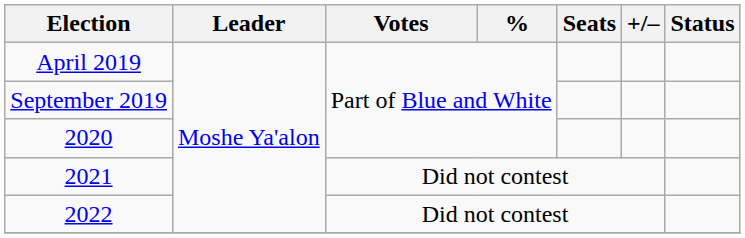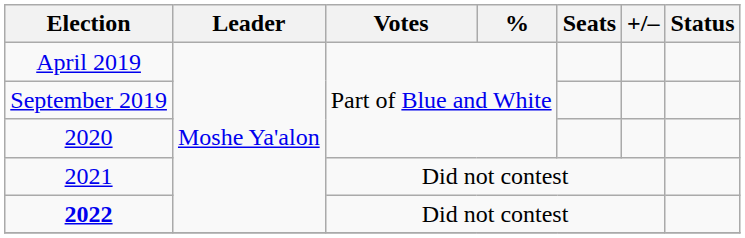(89, 213) normal -> (89, 213) bold
